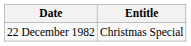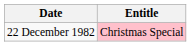(142, 31) no background -> (142, 31) pink background
